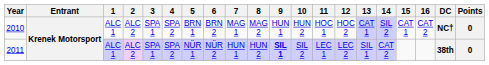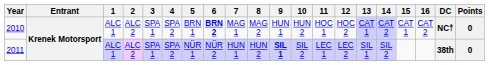(214, 28) normal -> (214, 28) bold
(386, 28) SIL 2 -> (386, 28) CAT 2
(386, 50) CAT 2 -> (386, 50) SIL 2
